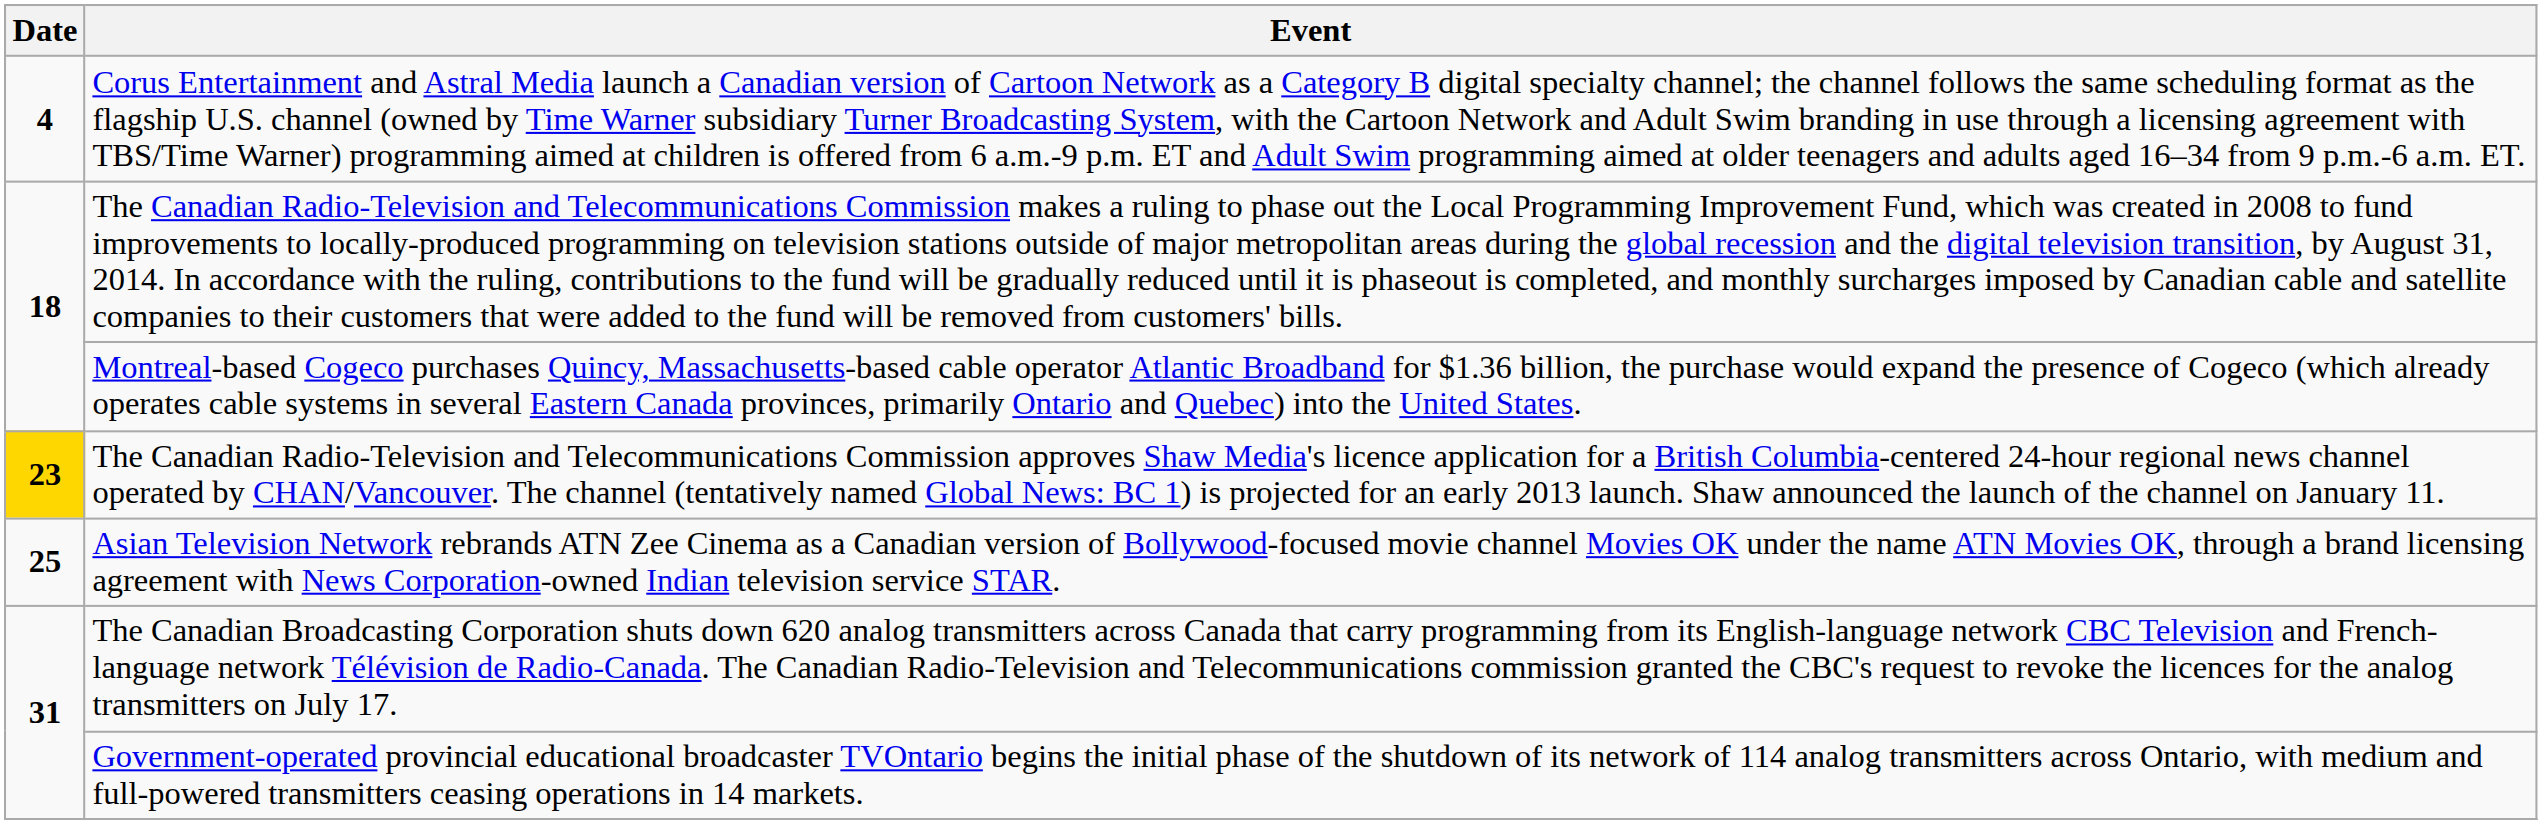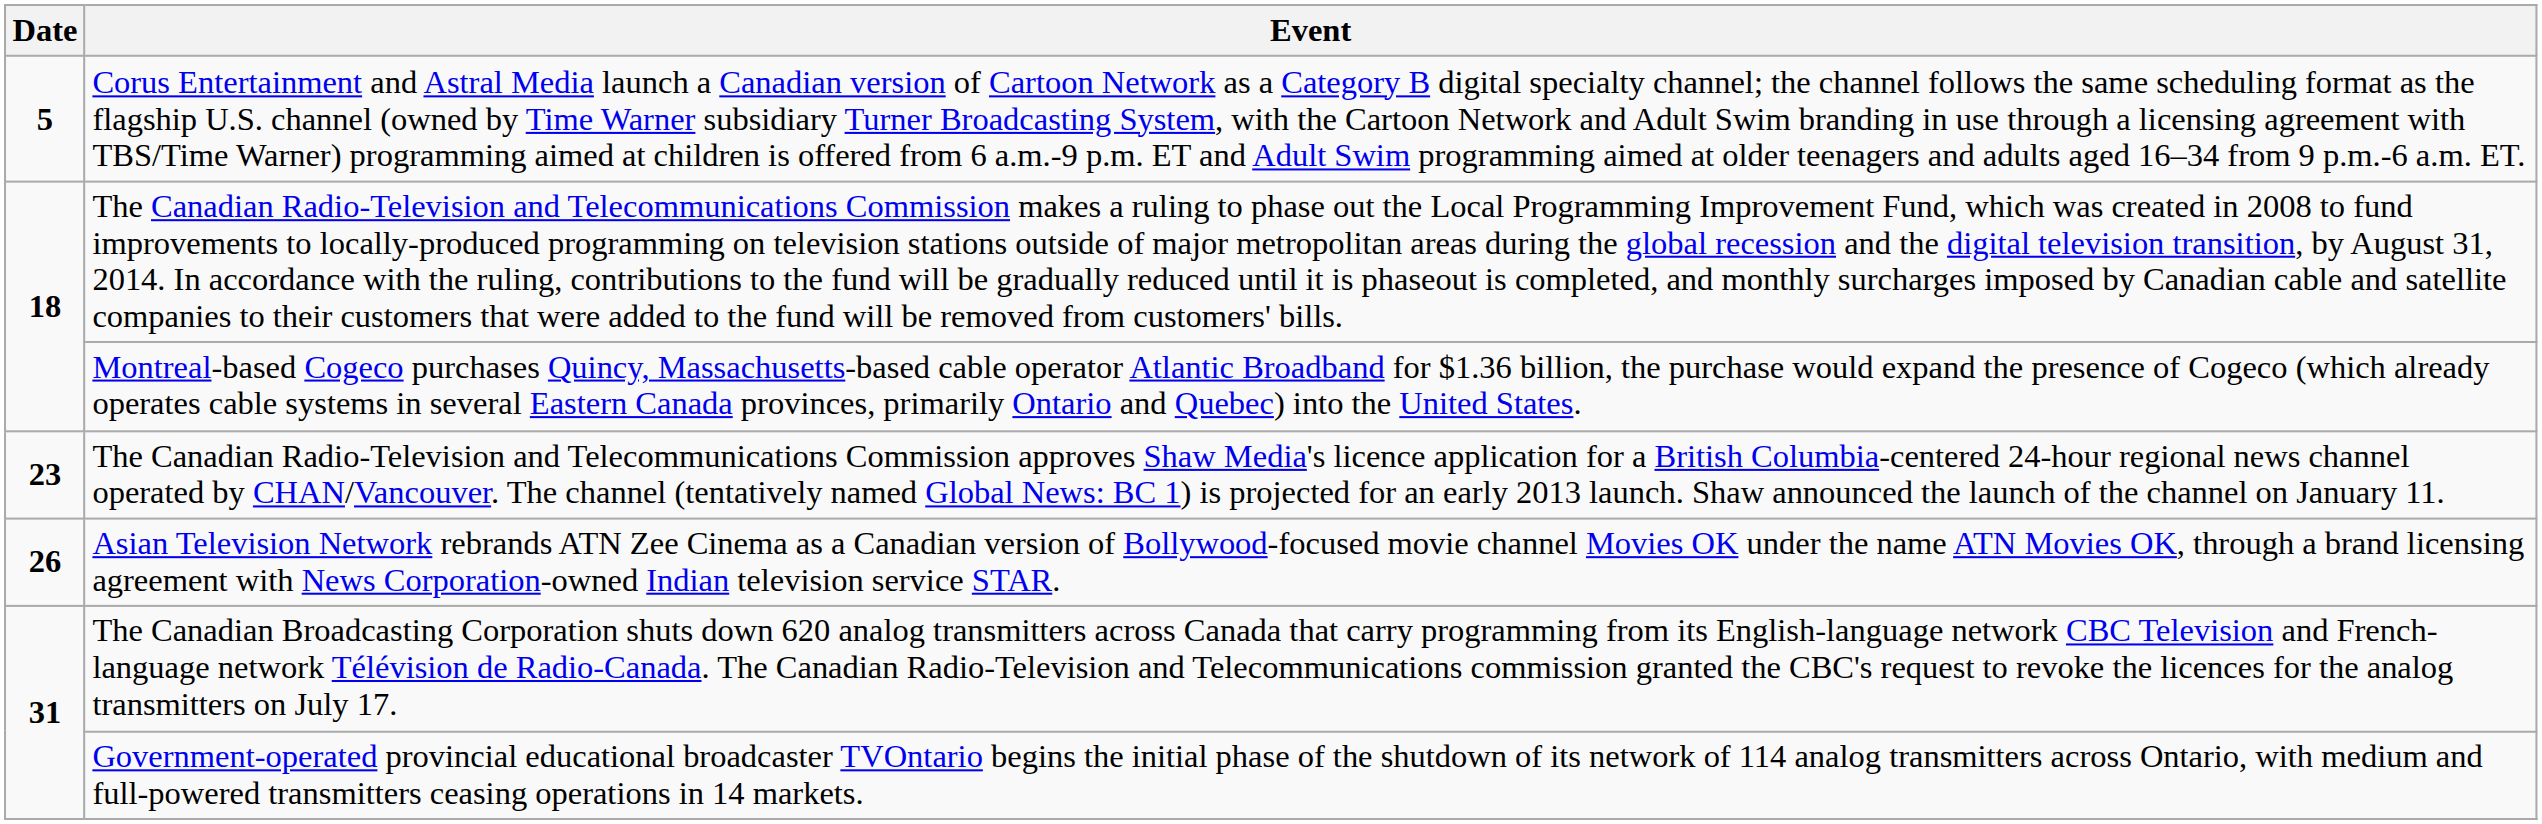(45, 118) 4 -> (45, 118) 5
(45, 473) gold background -> (45, 473) no background
(45, 561) 25 -> (45, 561) 26
